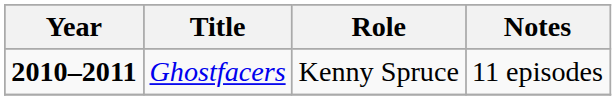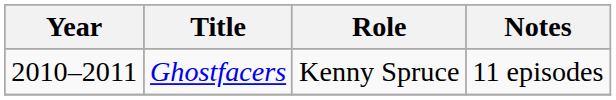(74, 71) bold -> (74, 71) normal
